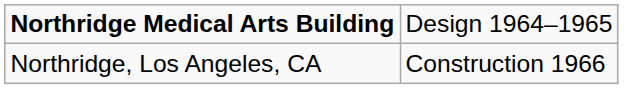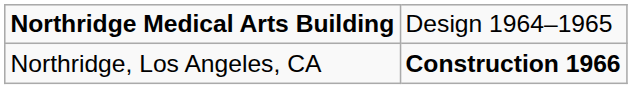(506, 63) normal -> (513, 63) bold
